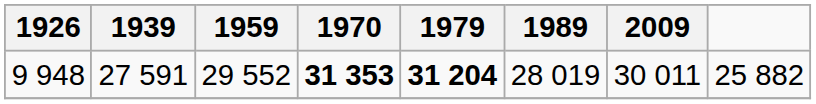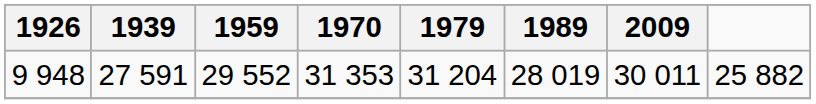(349, 74) bold -> (349, 74) normal
(452, 74) bold -> (452, 74) normal
